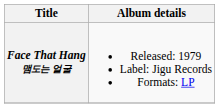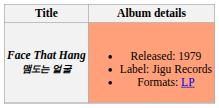(152, 69) no background -> (152, 69) lightsalmon background
